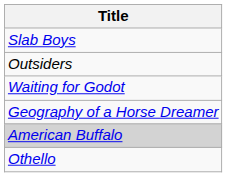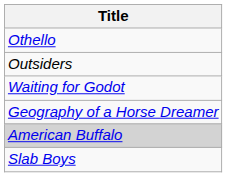(42, 40) Slab Boys -> (32, 40) Othello
(32, 159) Othello -> (42, 159) Slab Boys
